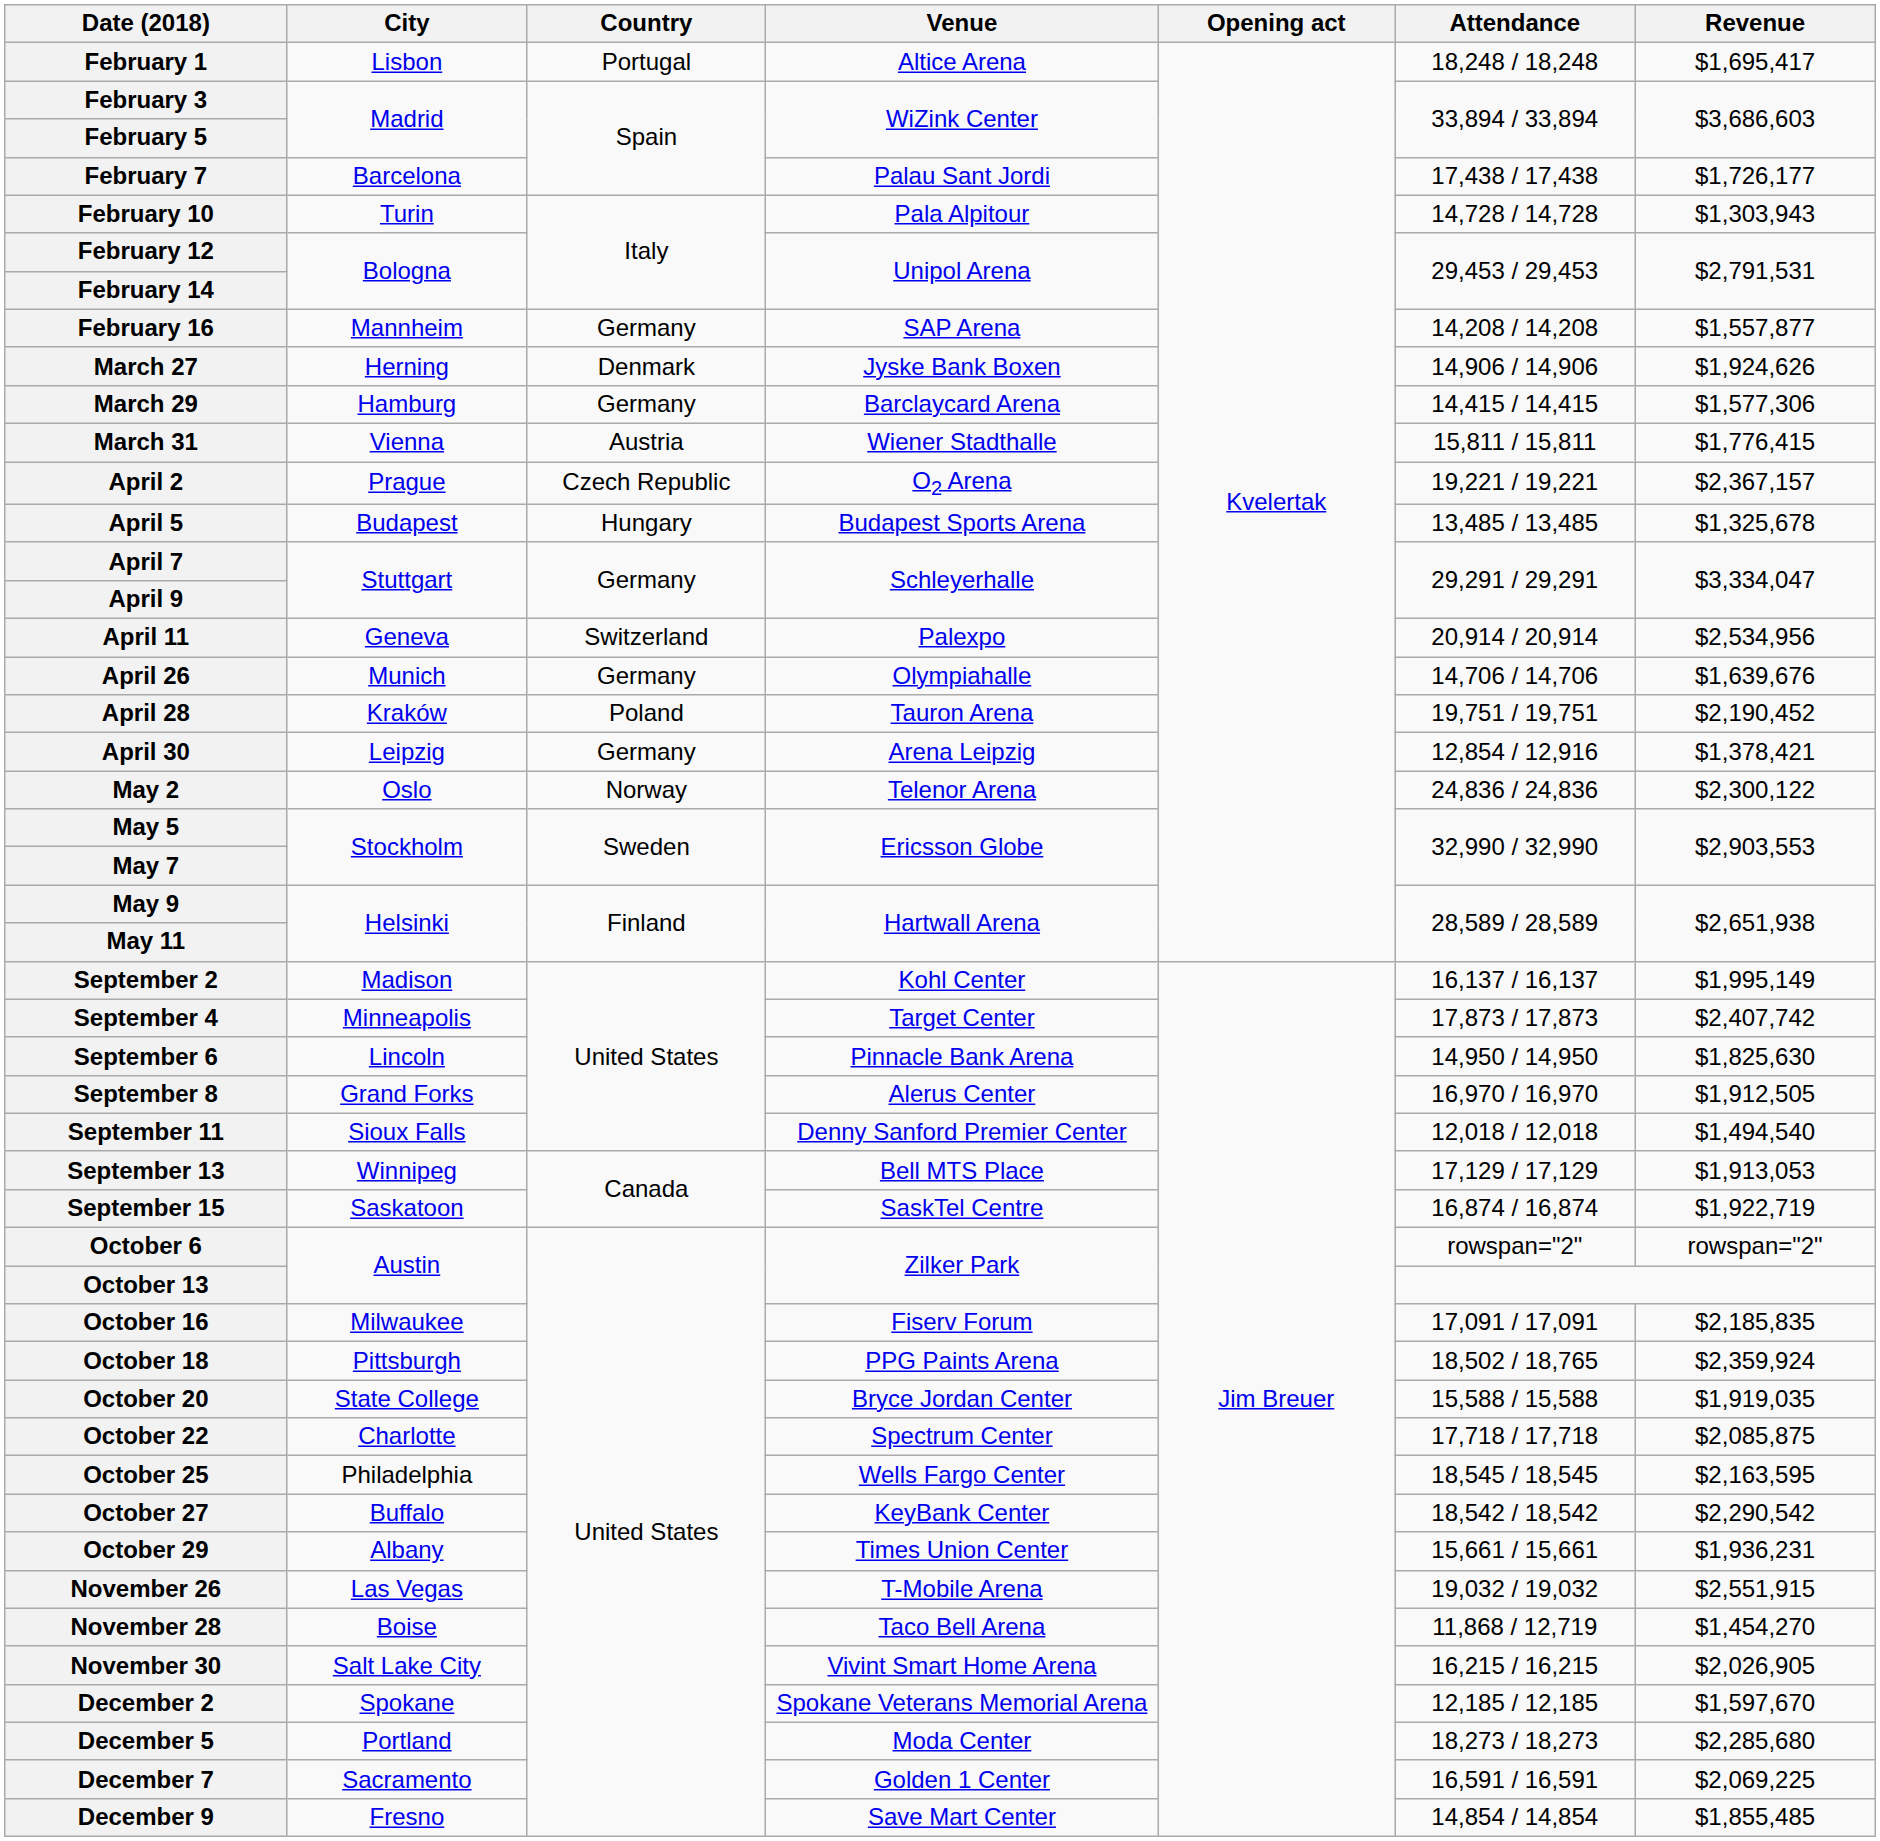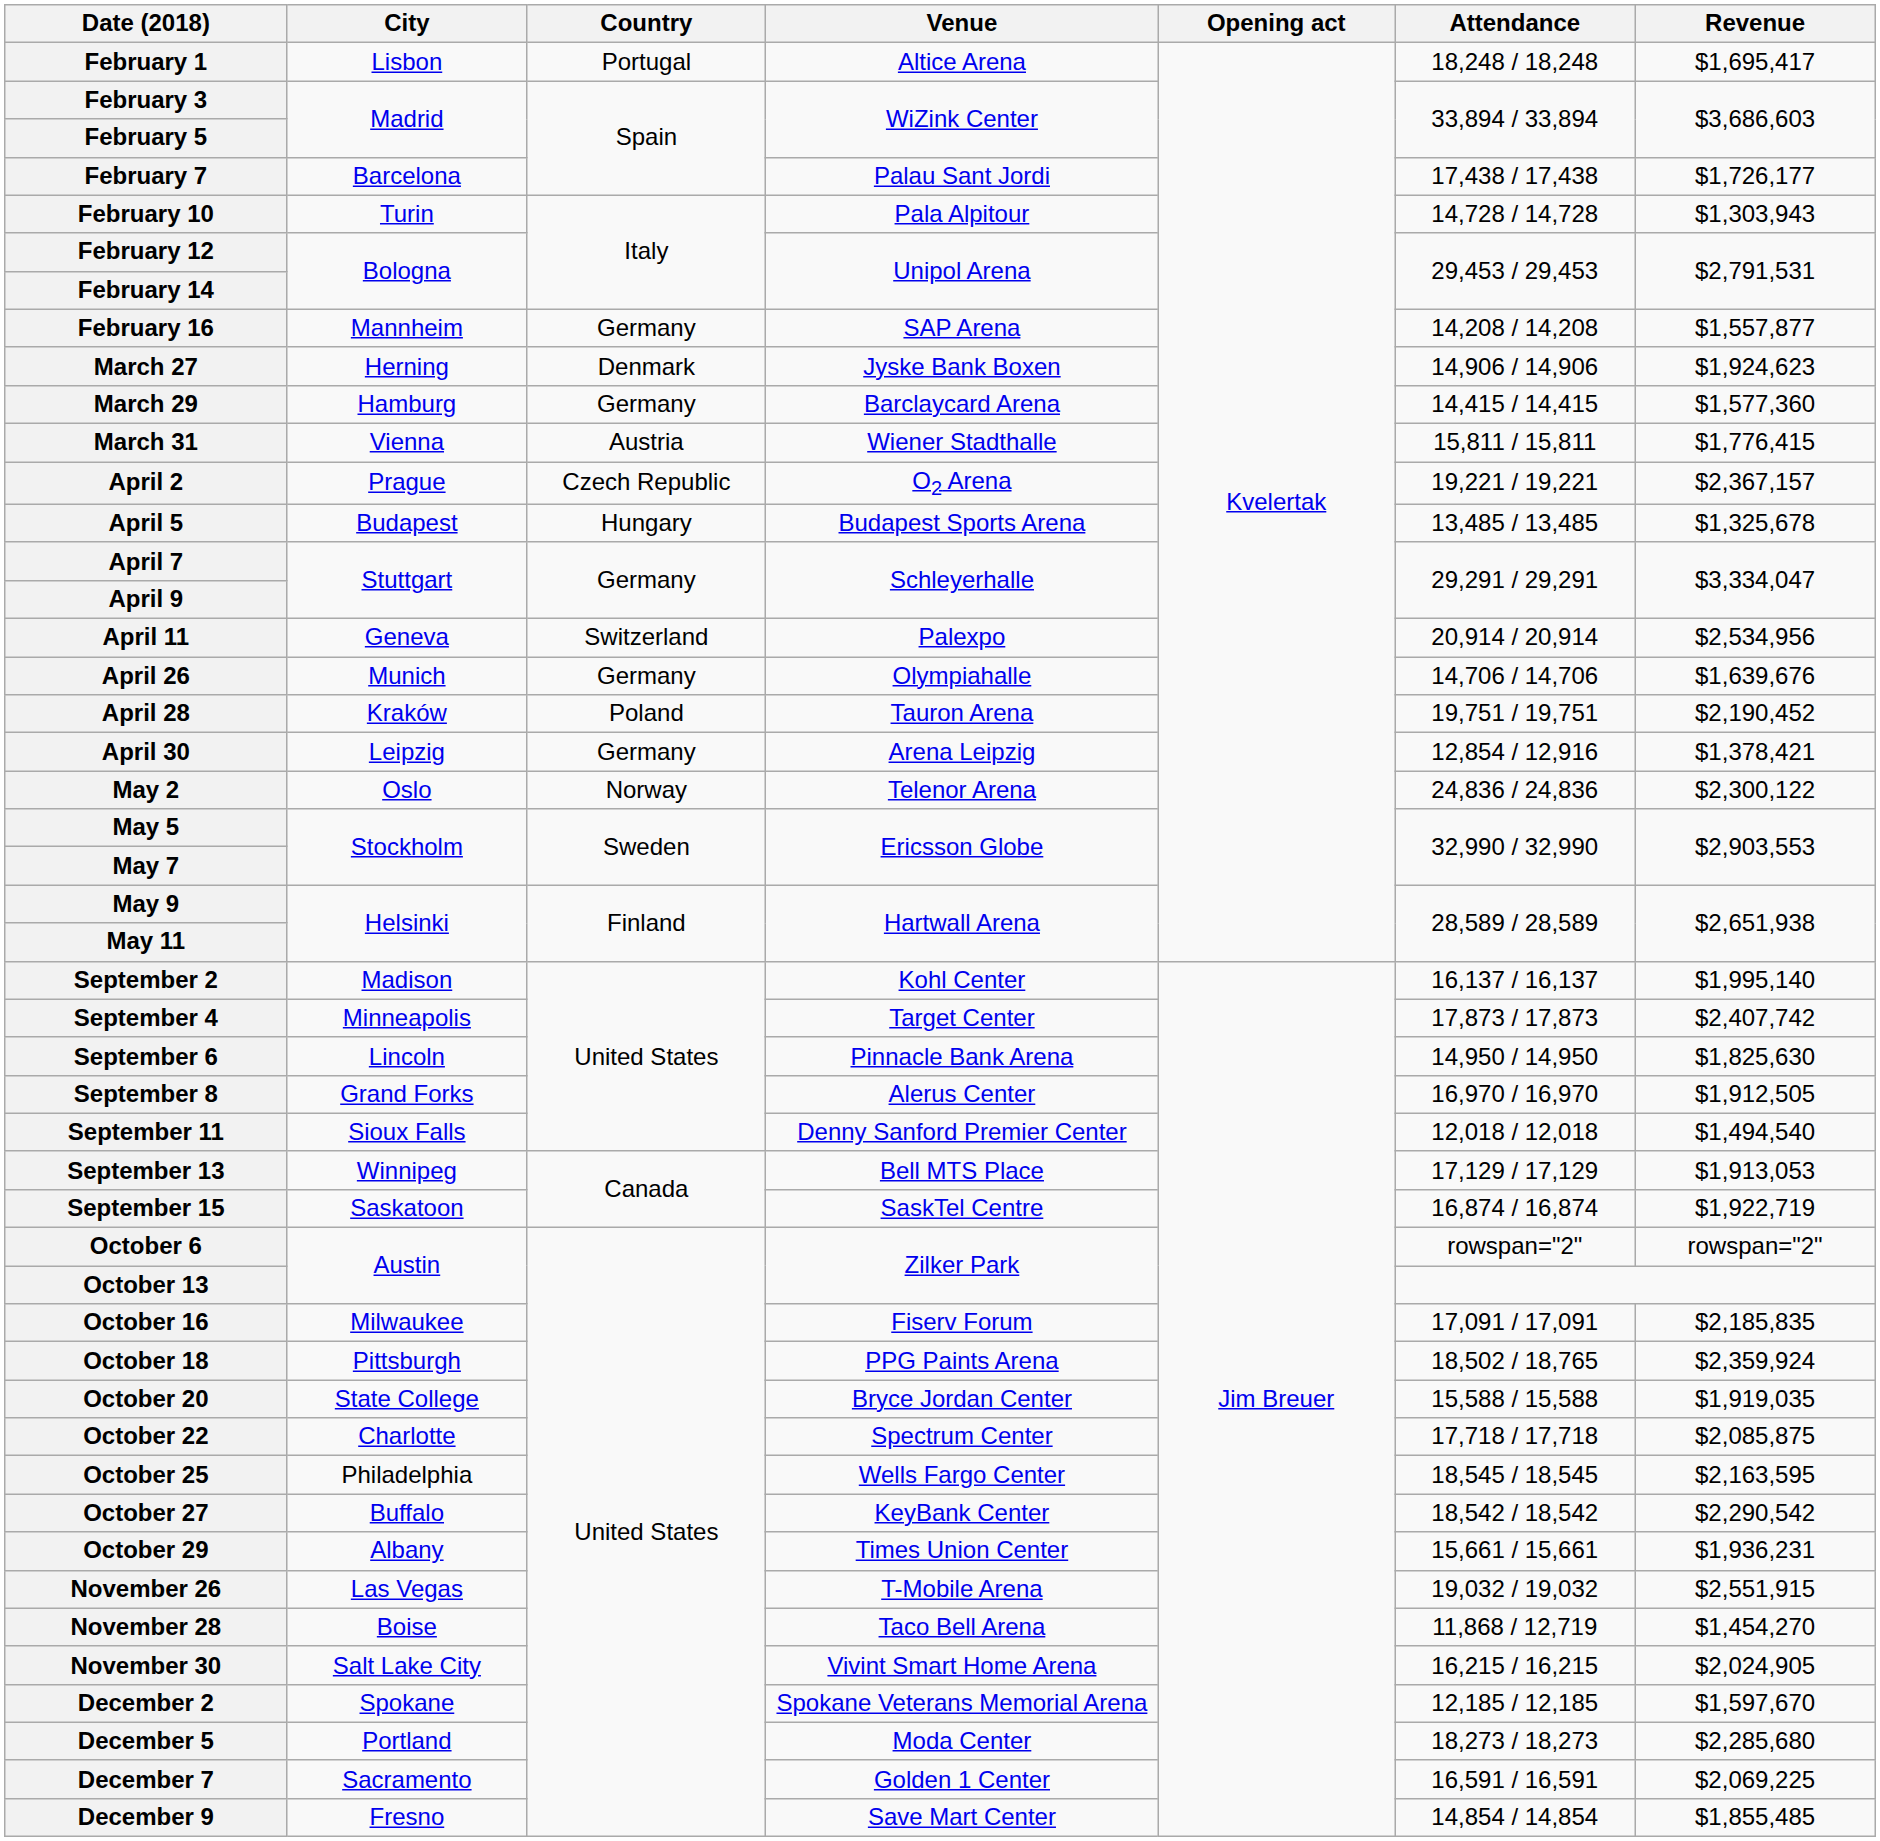(1755, 366) $1,924,626 -> (1755, 366) $1,924,623
(1755, 404) $1,577,306 -> (1755, 404) $1,577,360
(1755, 979) $1,995,149 -> (1755, 979) $1,995,140
(1755, 1664) $2,026,905 -> (1755, 1664) $2,024,905
